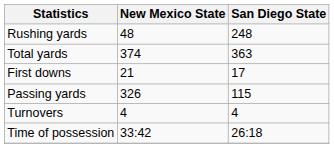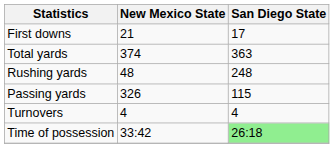rows swapped: (39, 73) <-> (47, 34)
(247, 133) no background -> (247, 133) lightgreen background
